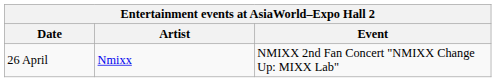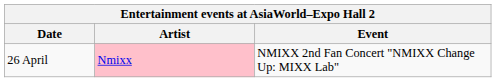(115, 60) no background -> (115, 60) pink background
